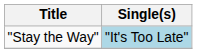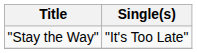(147, 37) lightblue background -> (147, 37) no background
